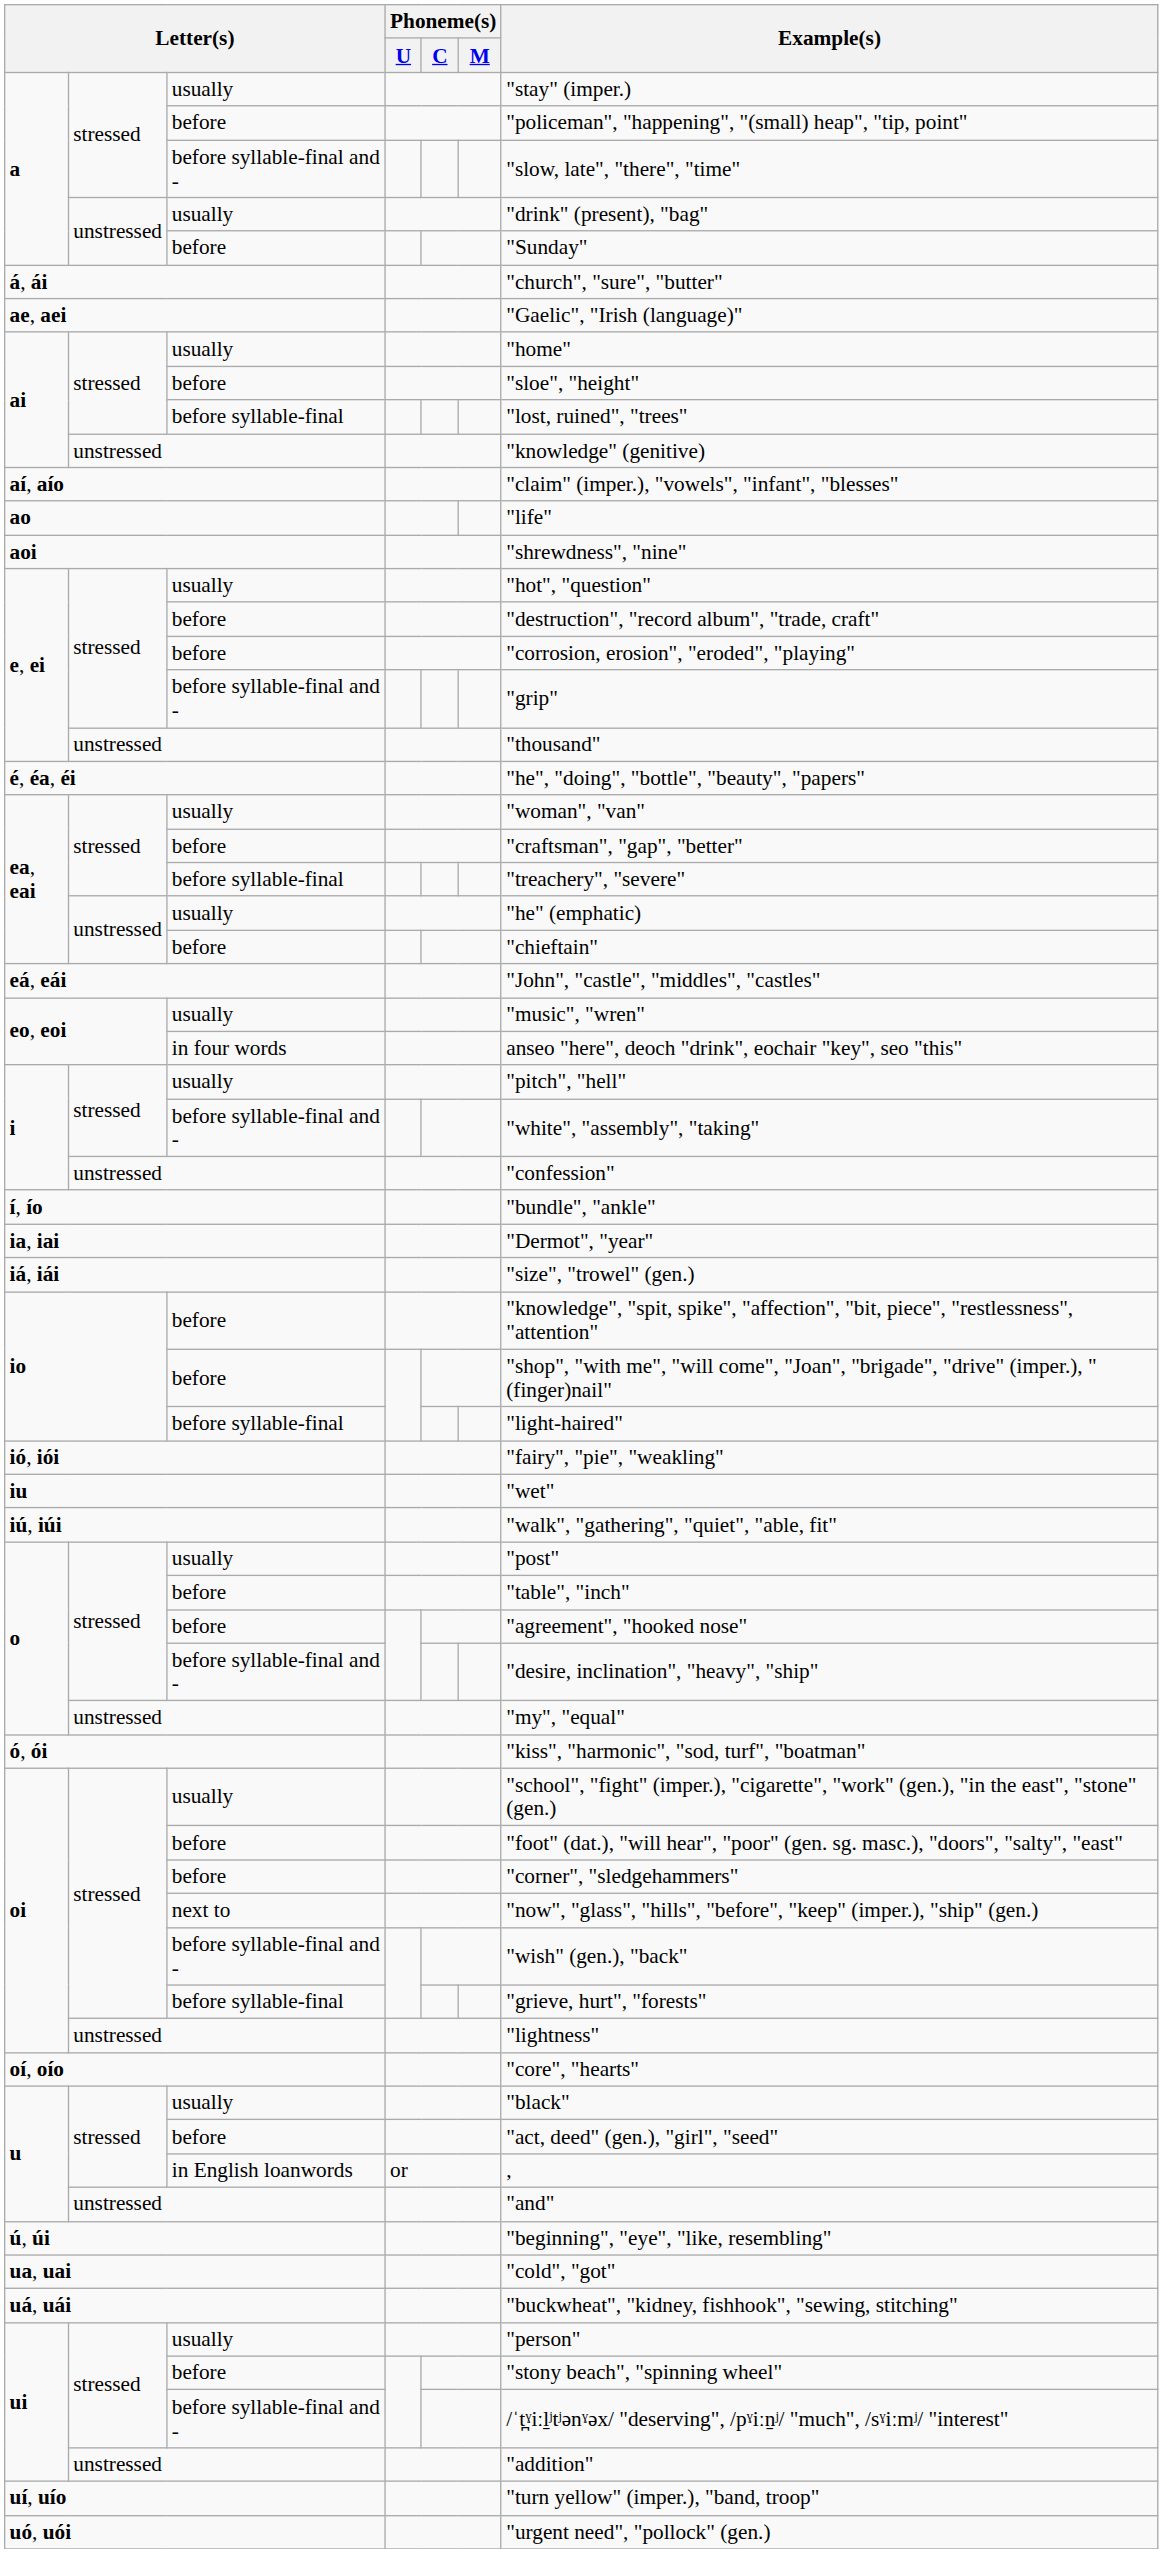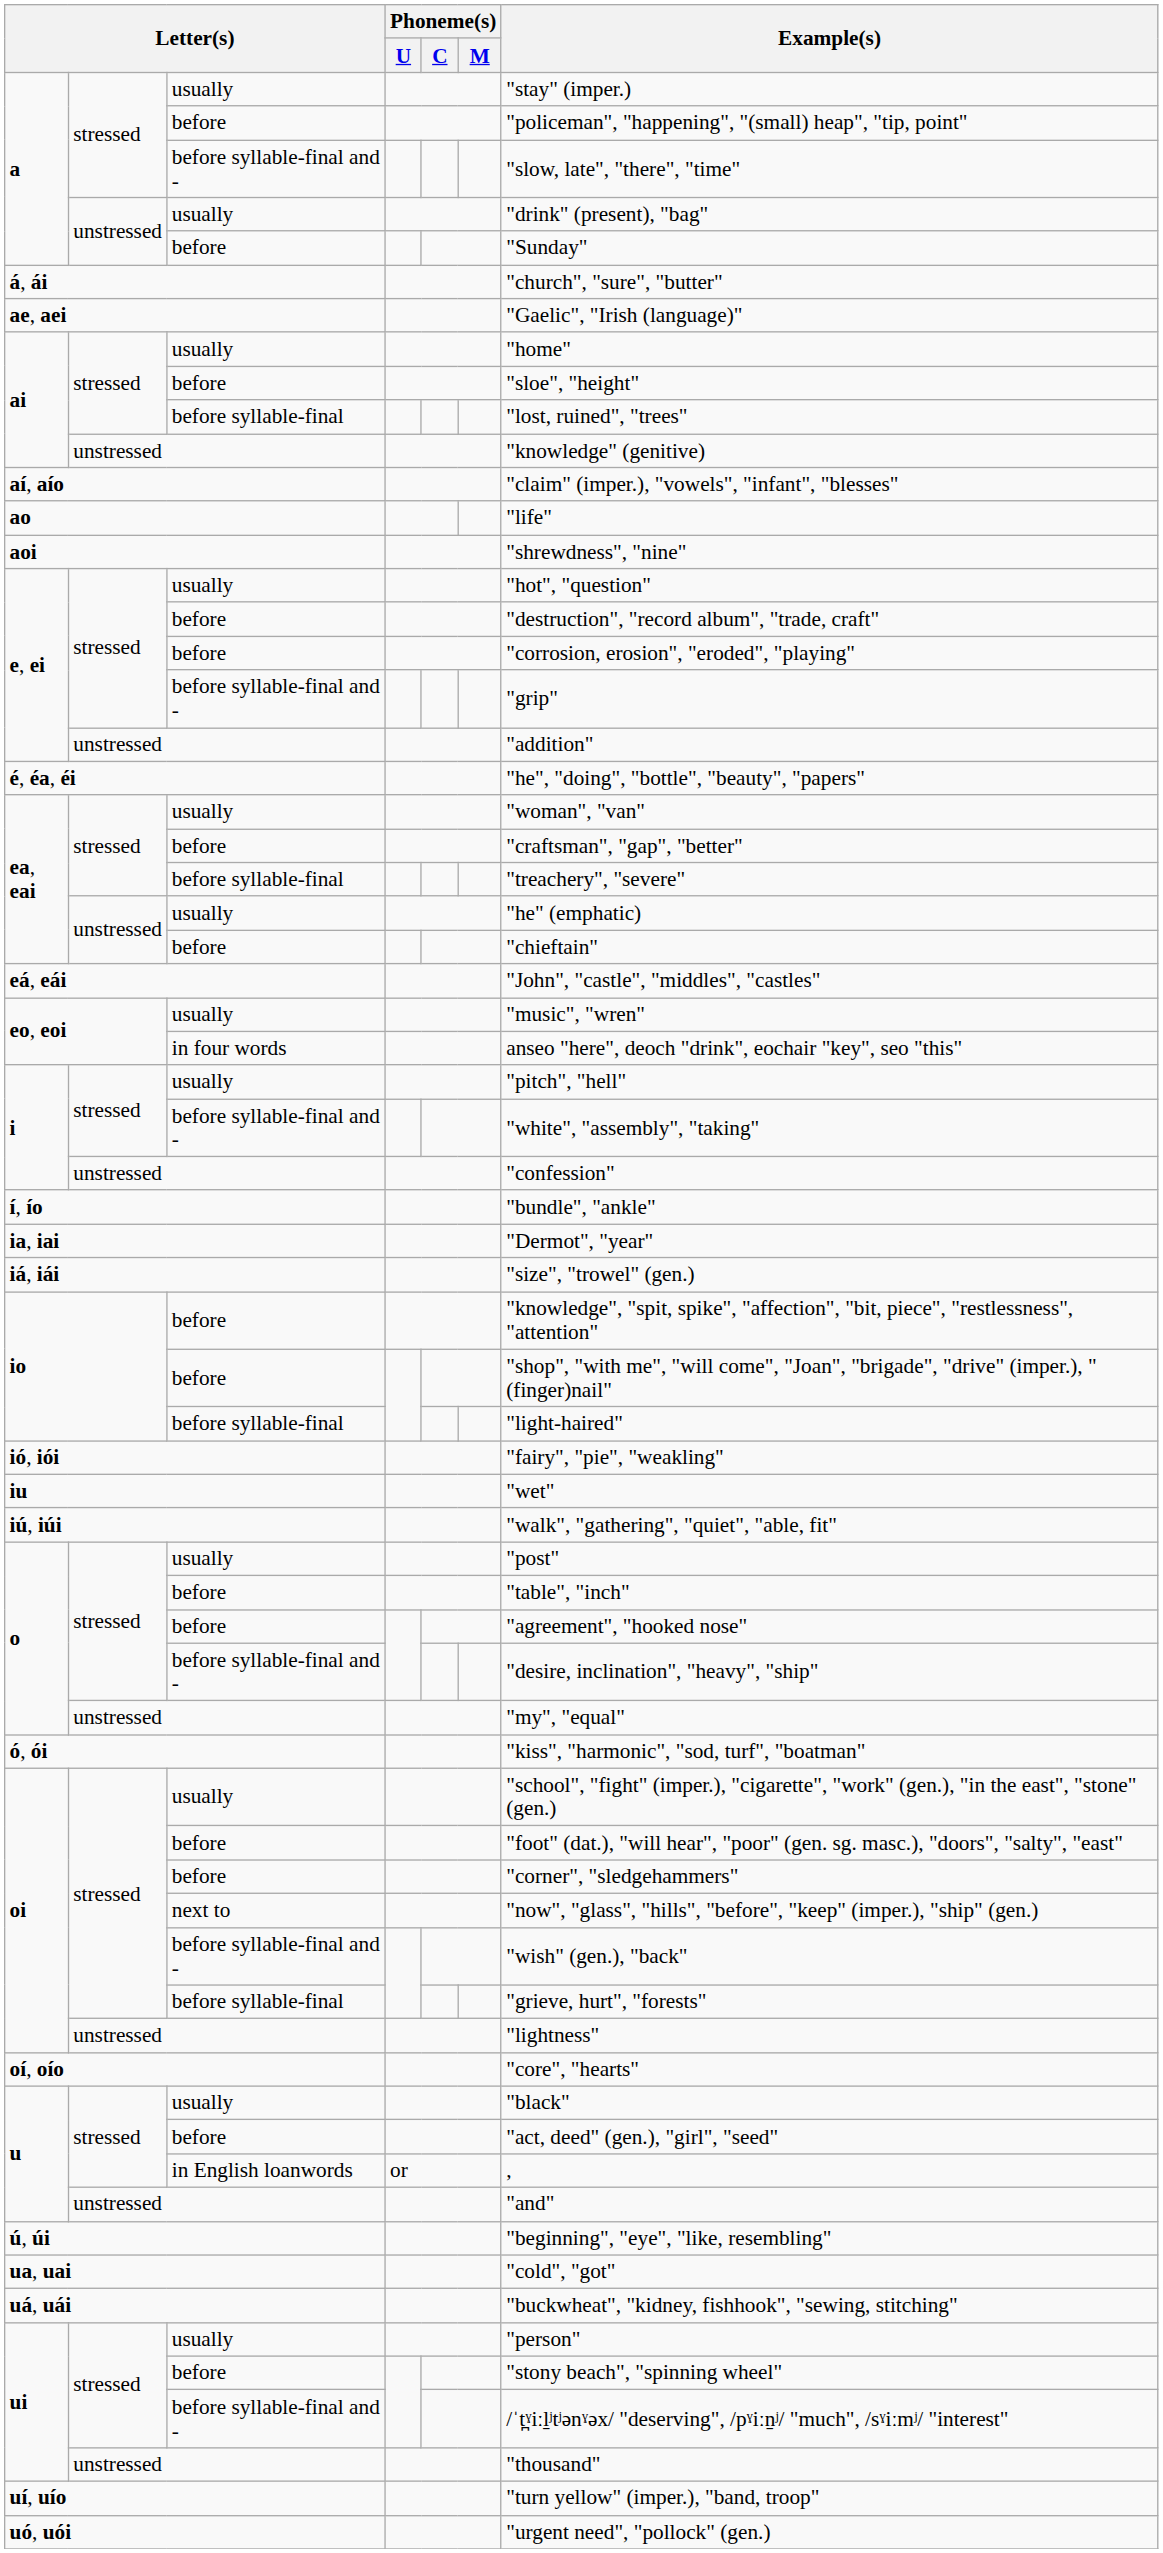(553, 744) "thousand" -> (550, 744) "addition"
(550, 2464) "addition" -> (553, 2464) "thousand"
